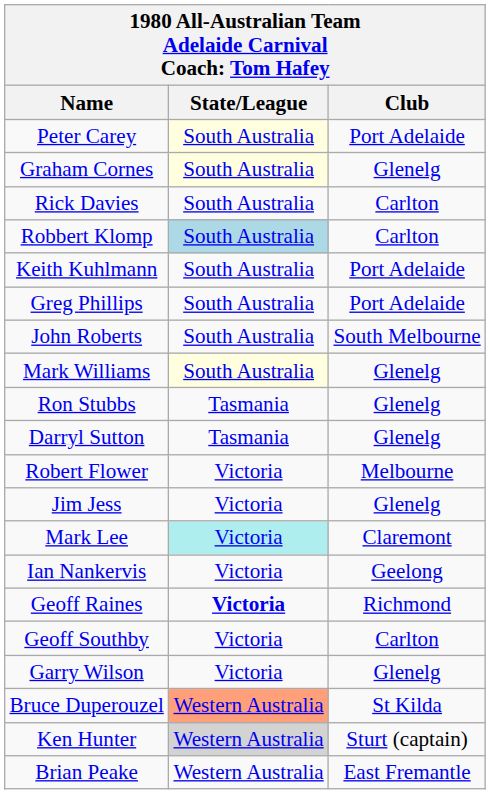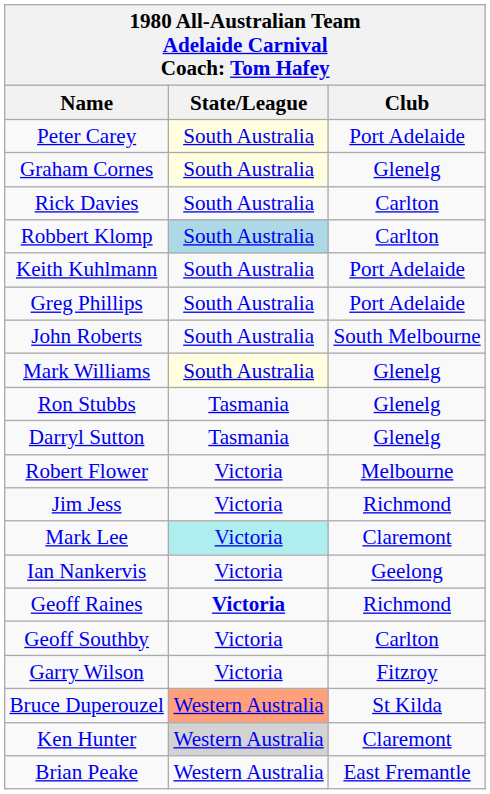(407, 504) Glenelg -> (407, 504) Richmond
(407, 671) Glenelg -> (407, 671) Fitzroy
(407, 738) Sturt (captain) -> (407, 738) Claremont
